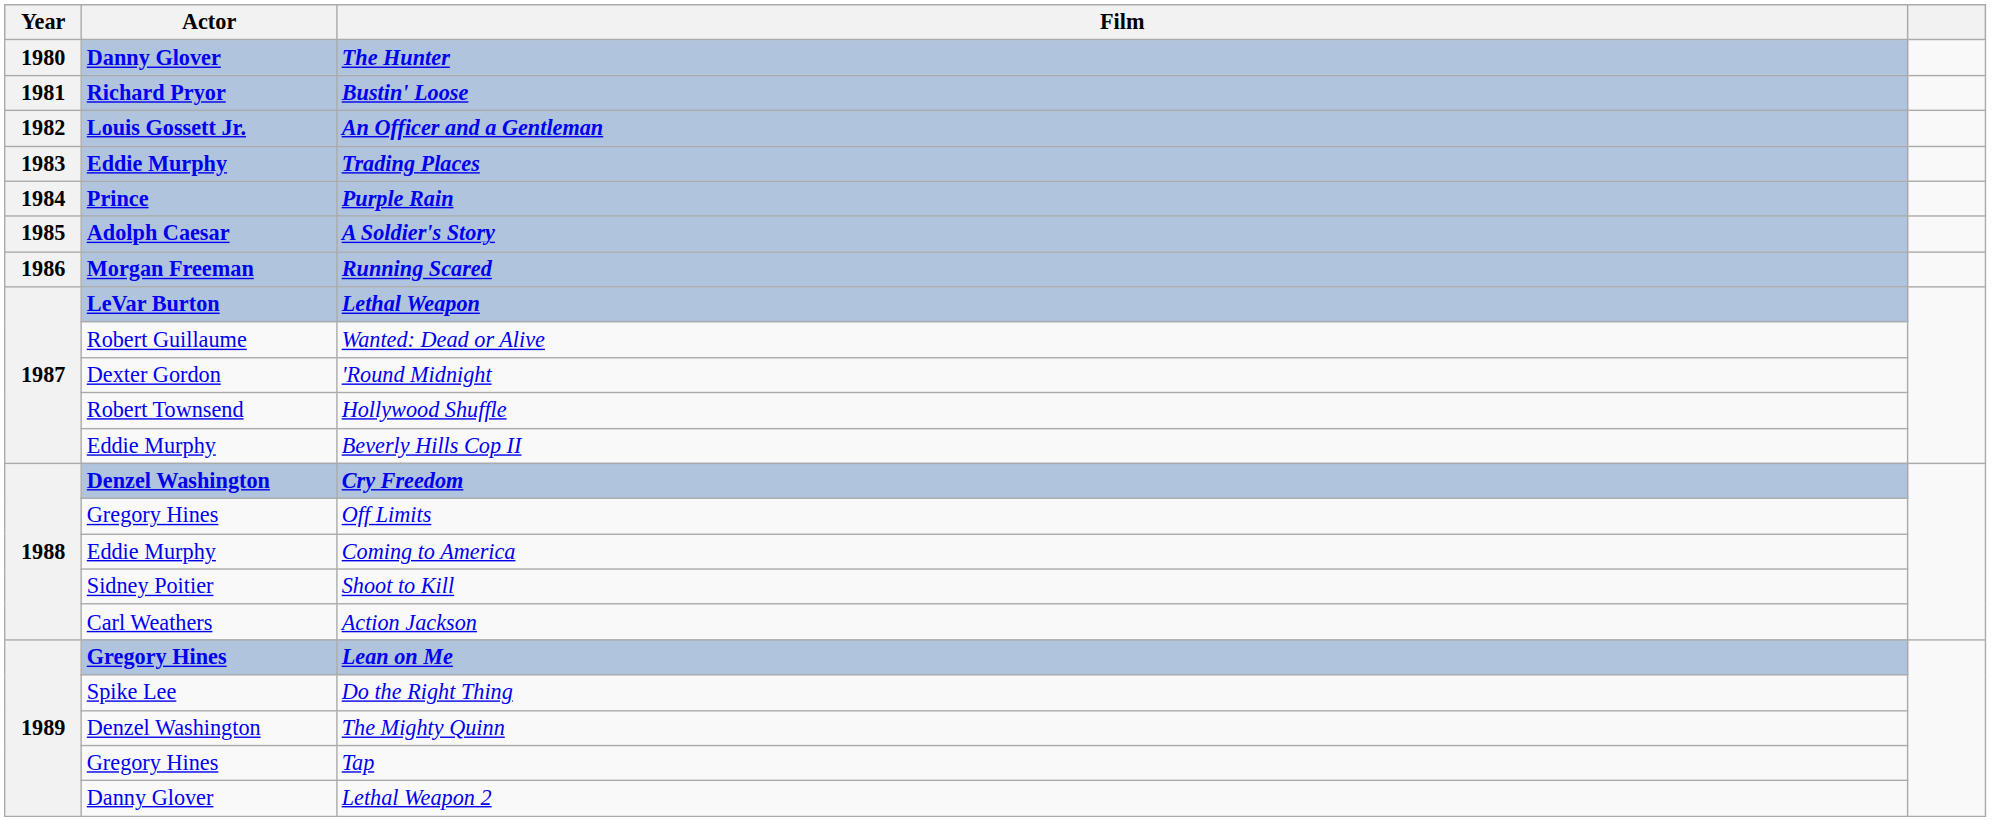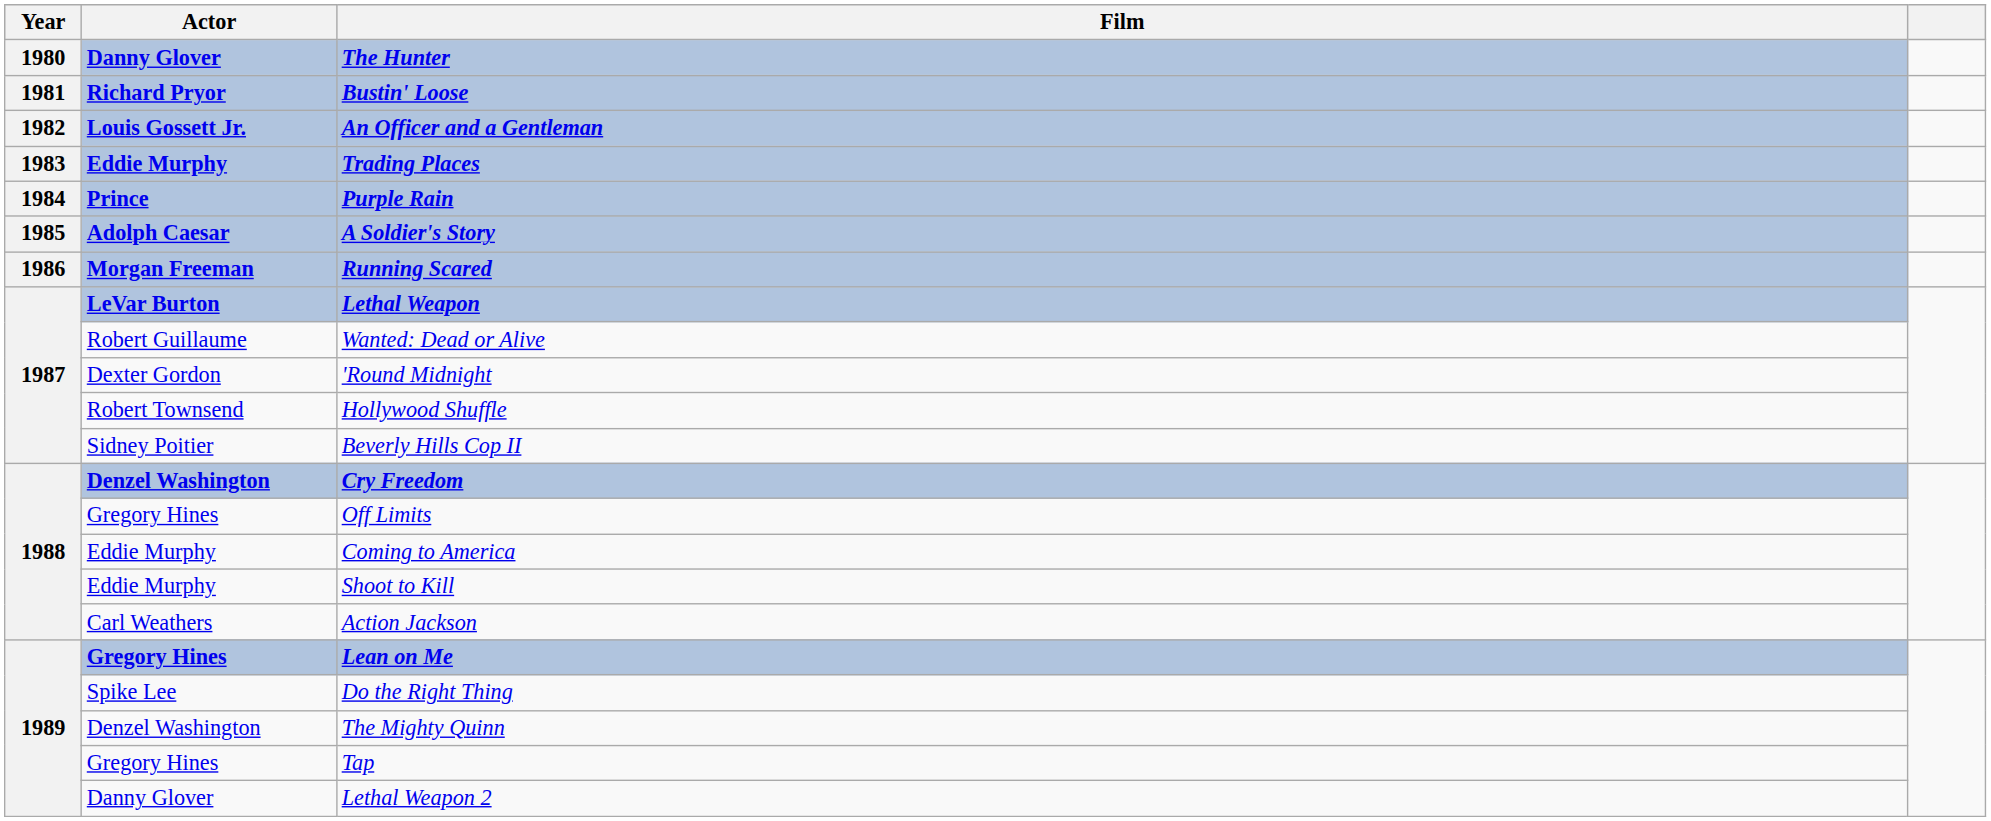(151, 445) Eddie Murphy -> (150, 445) Sidney Poitier
(150, 586) Sidney Poitier -> (151, 586) Eddie Murphy
